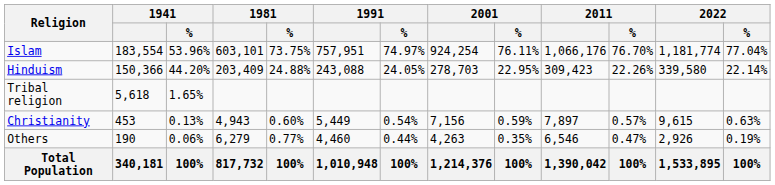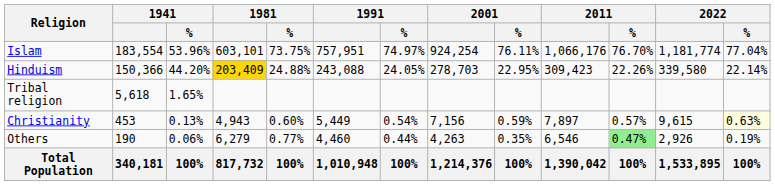(240, 70) no background -> (240, 70) gold background
(743, 120) no background -> (743, 120) lightyellow background
(629, 139) no background -> (629, 139) lightgreen background
